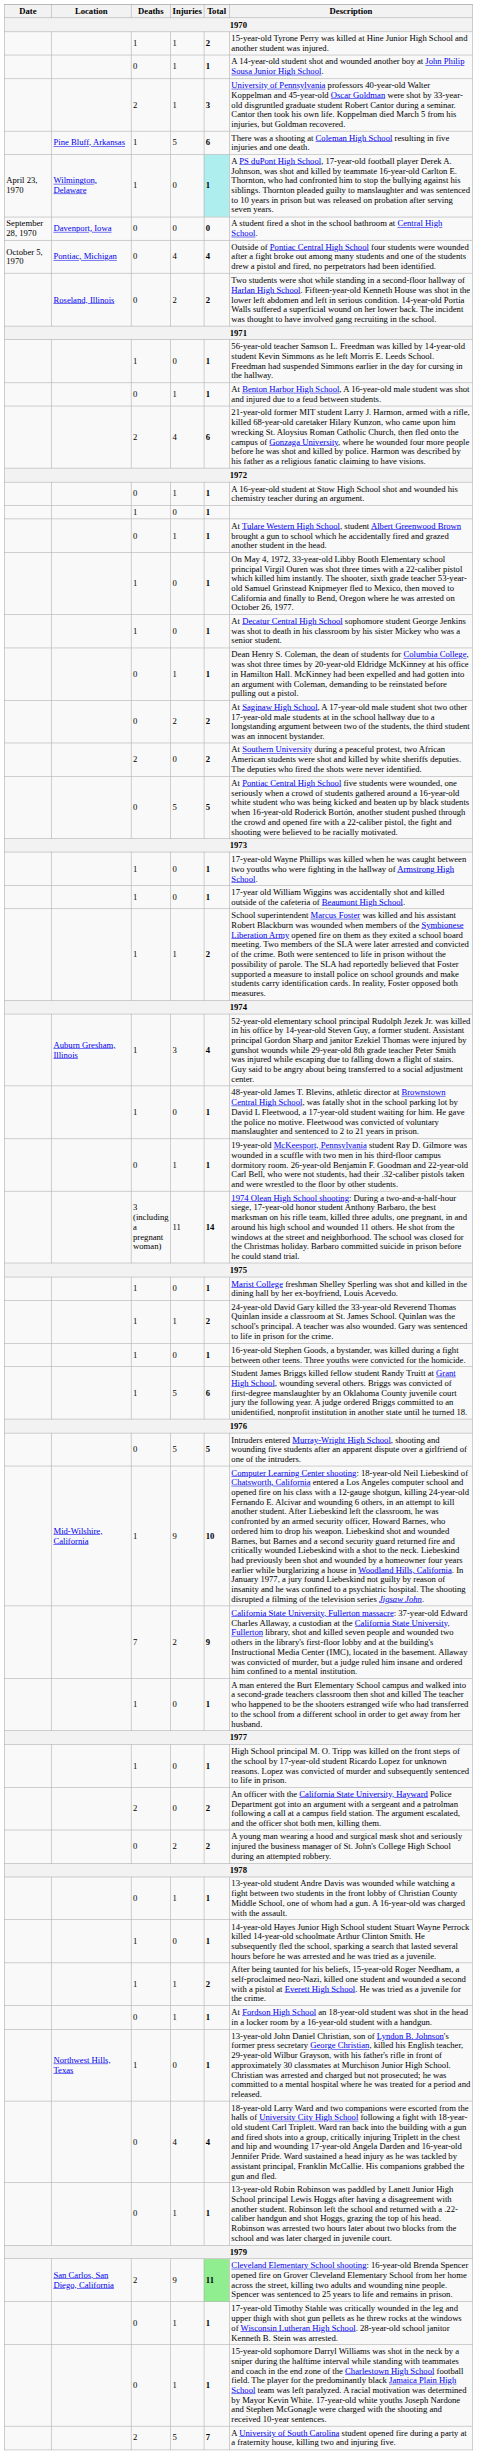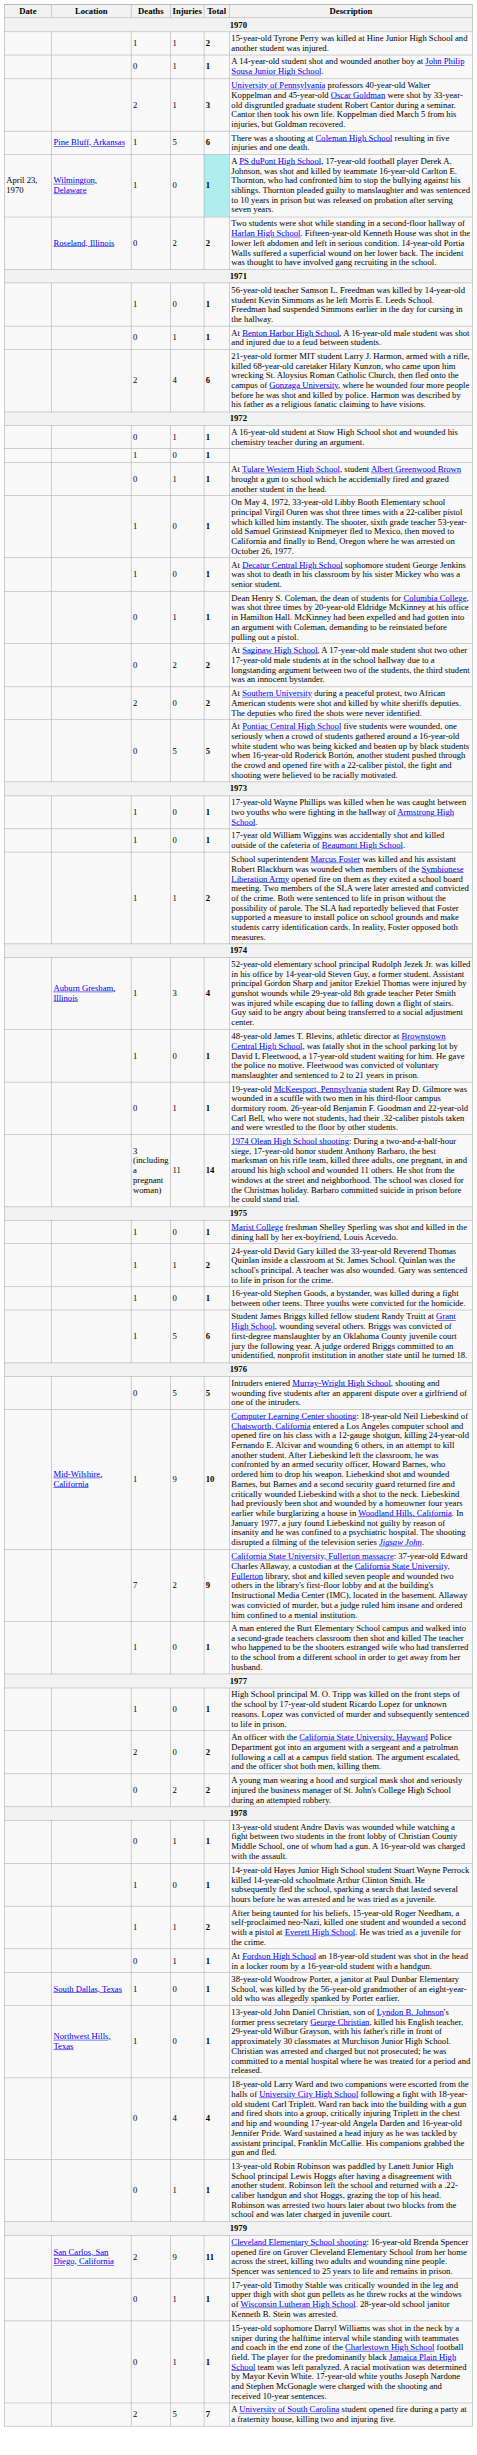- row: (82, 228)
- row: (85, 257)
+ row: (88, 1989)
(210, 2280) lightgreen background -> (210, 2257) no background
